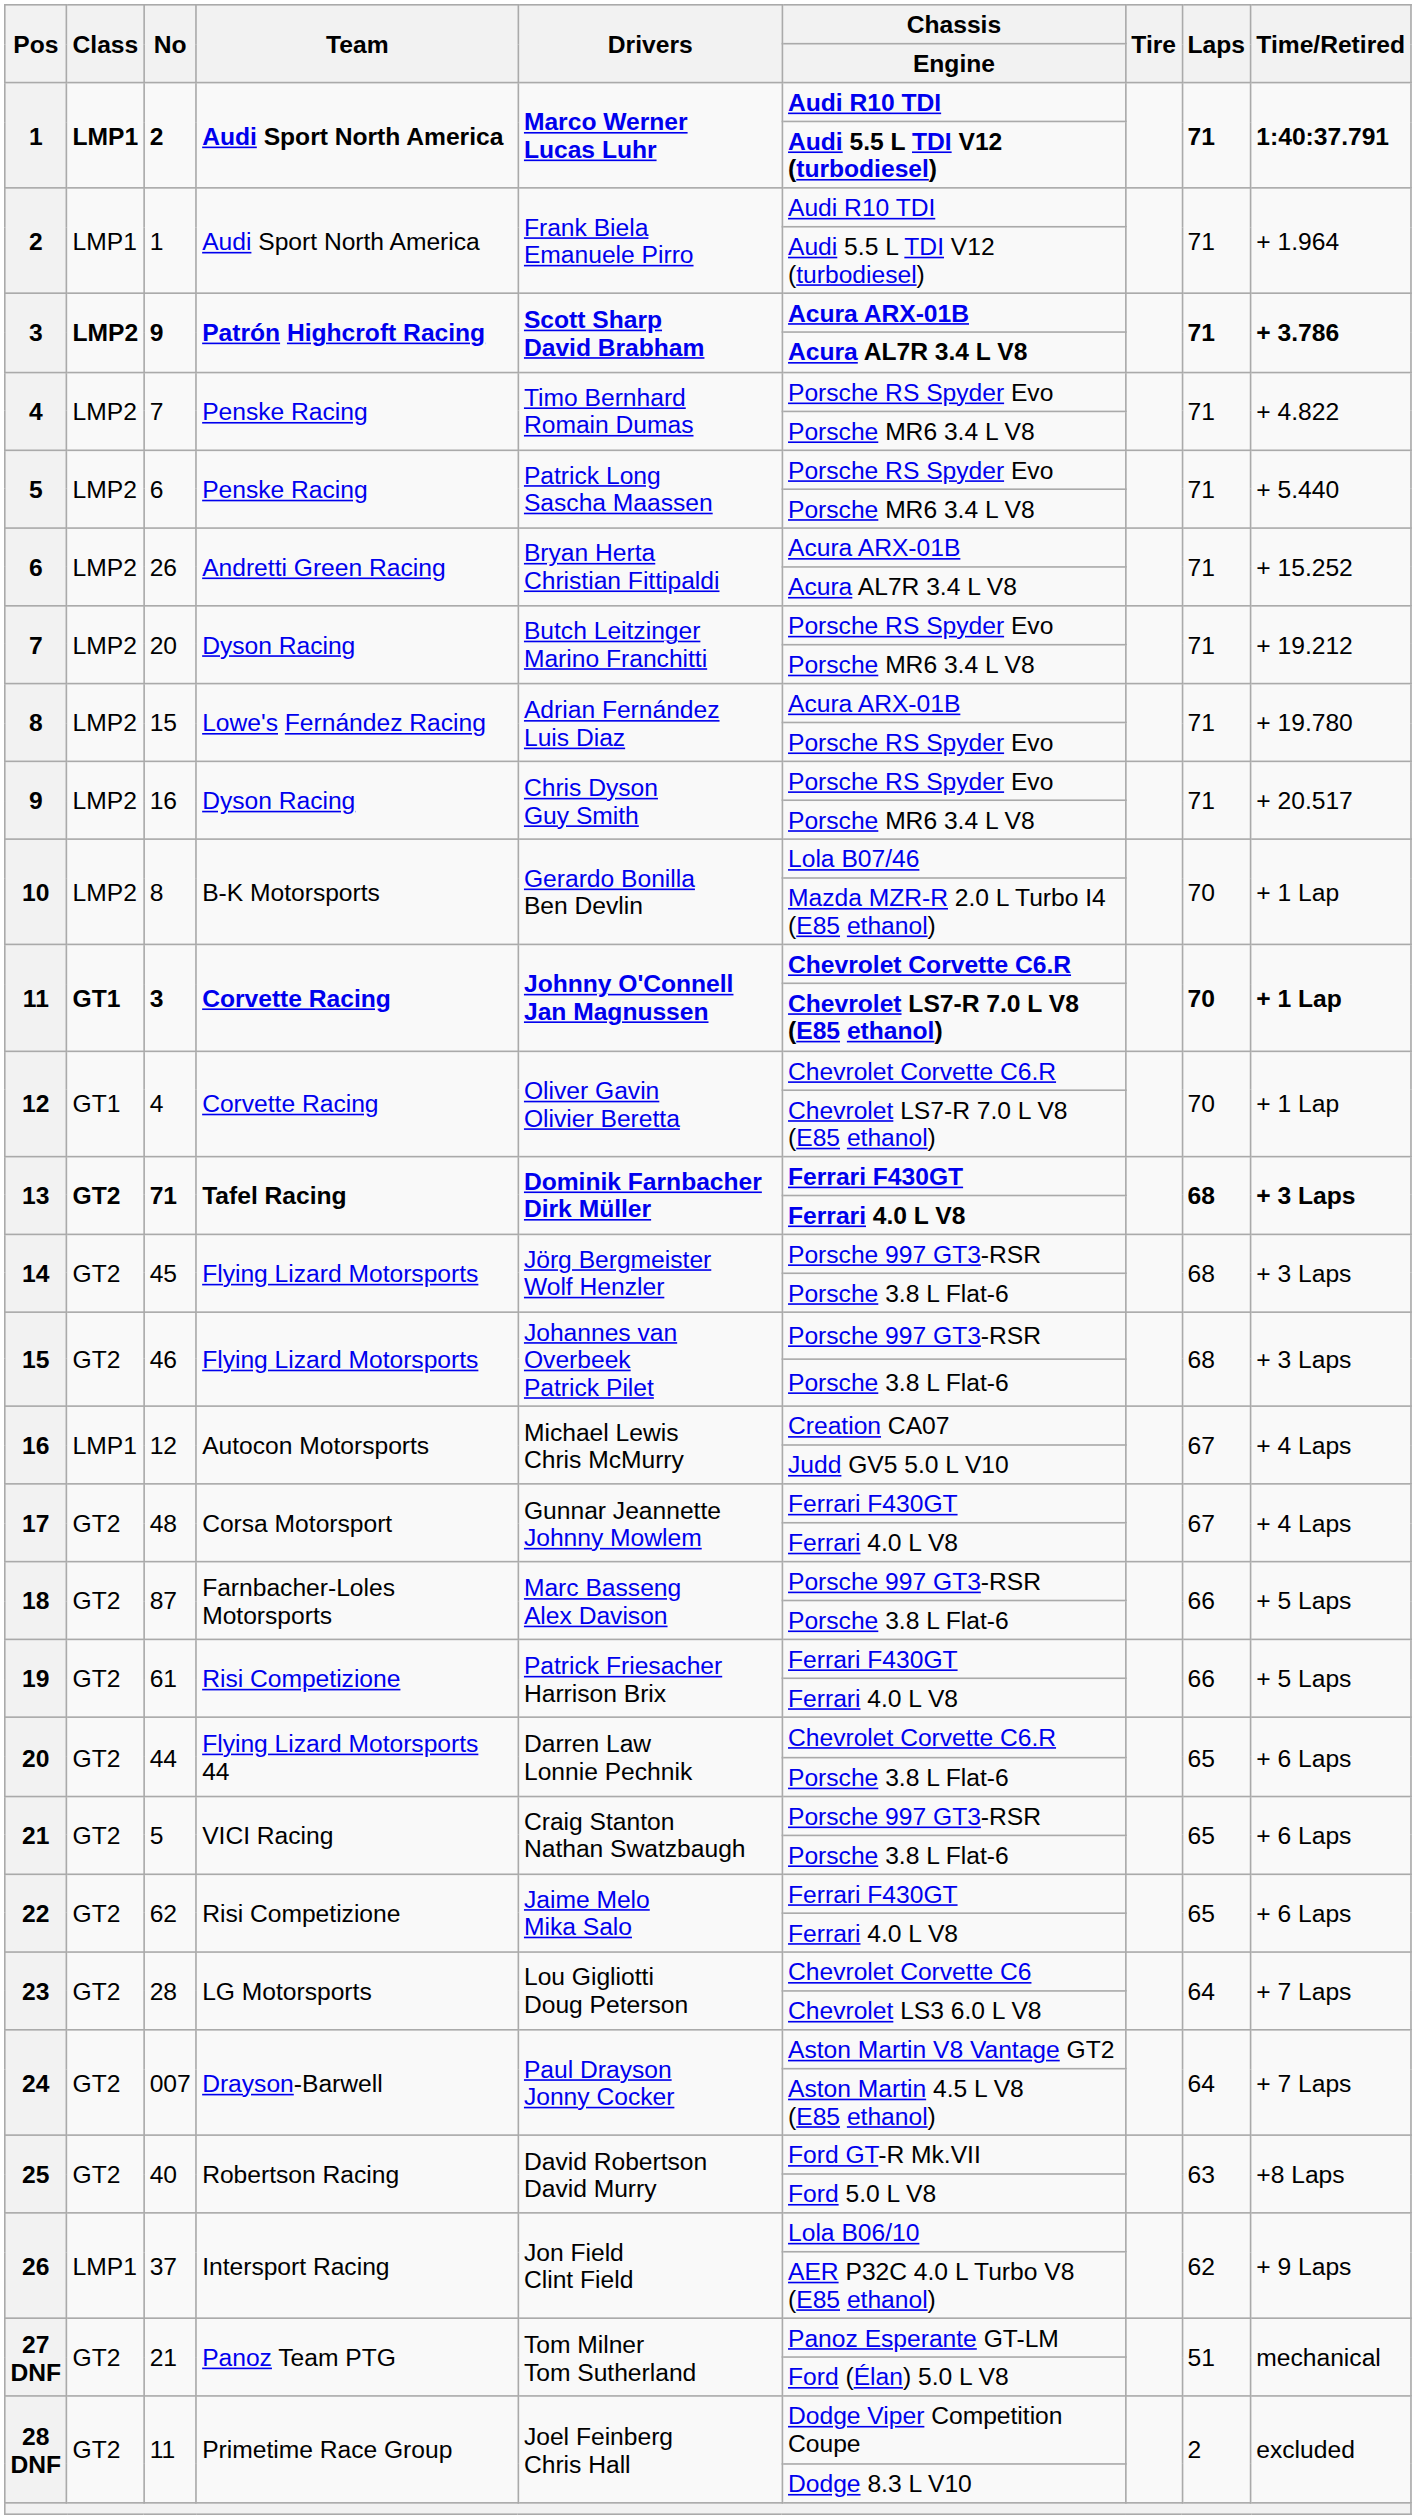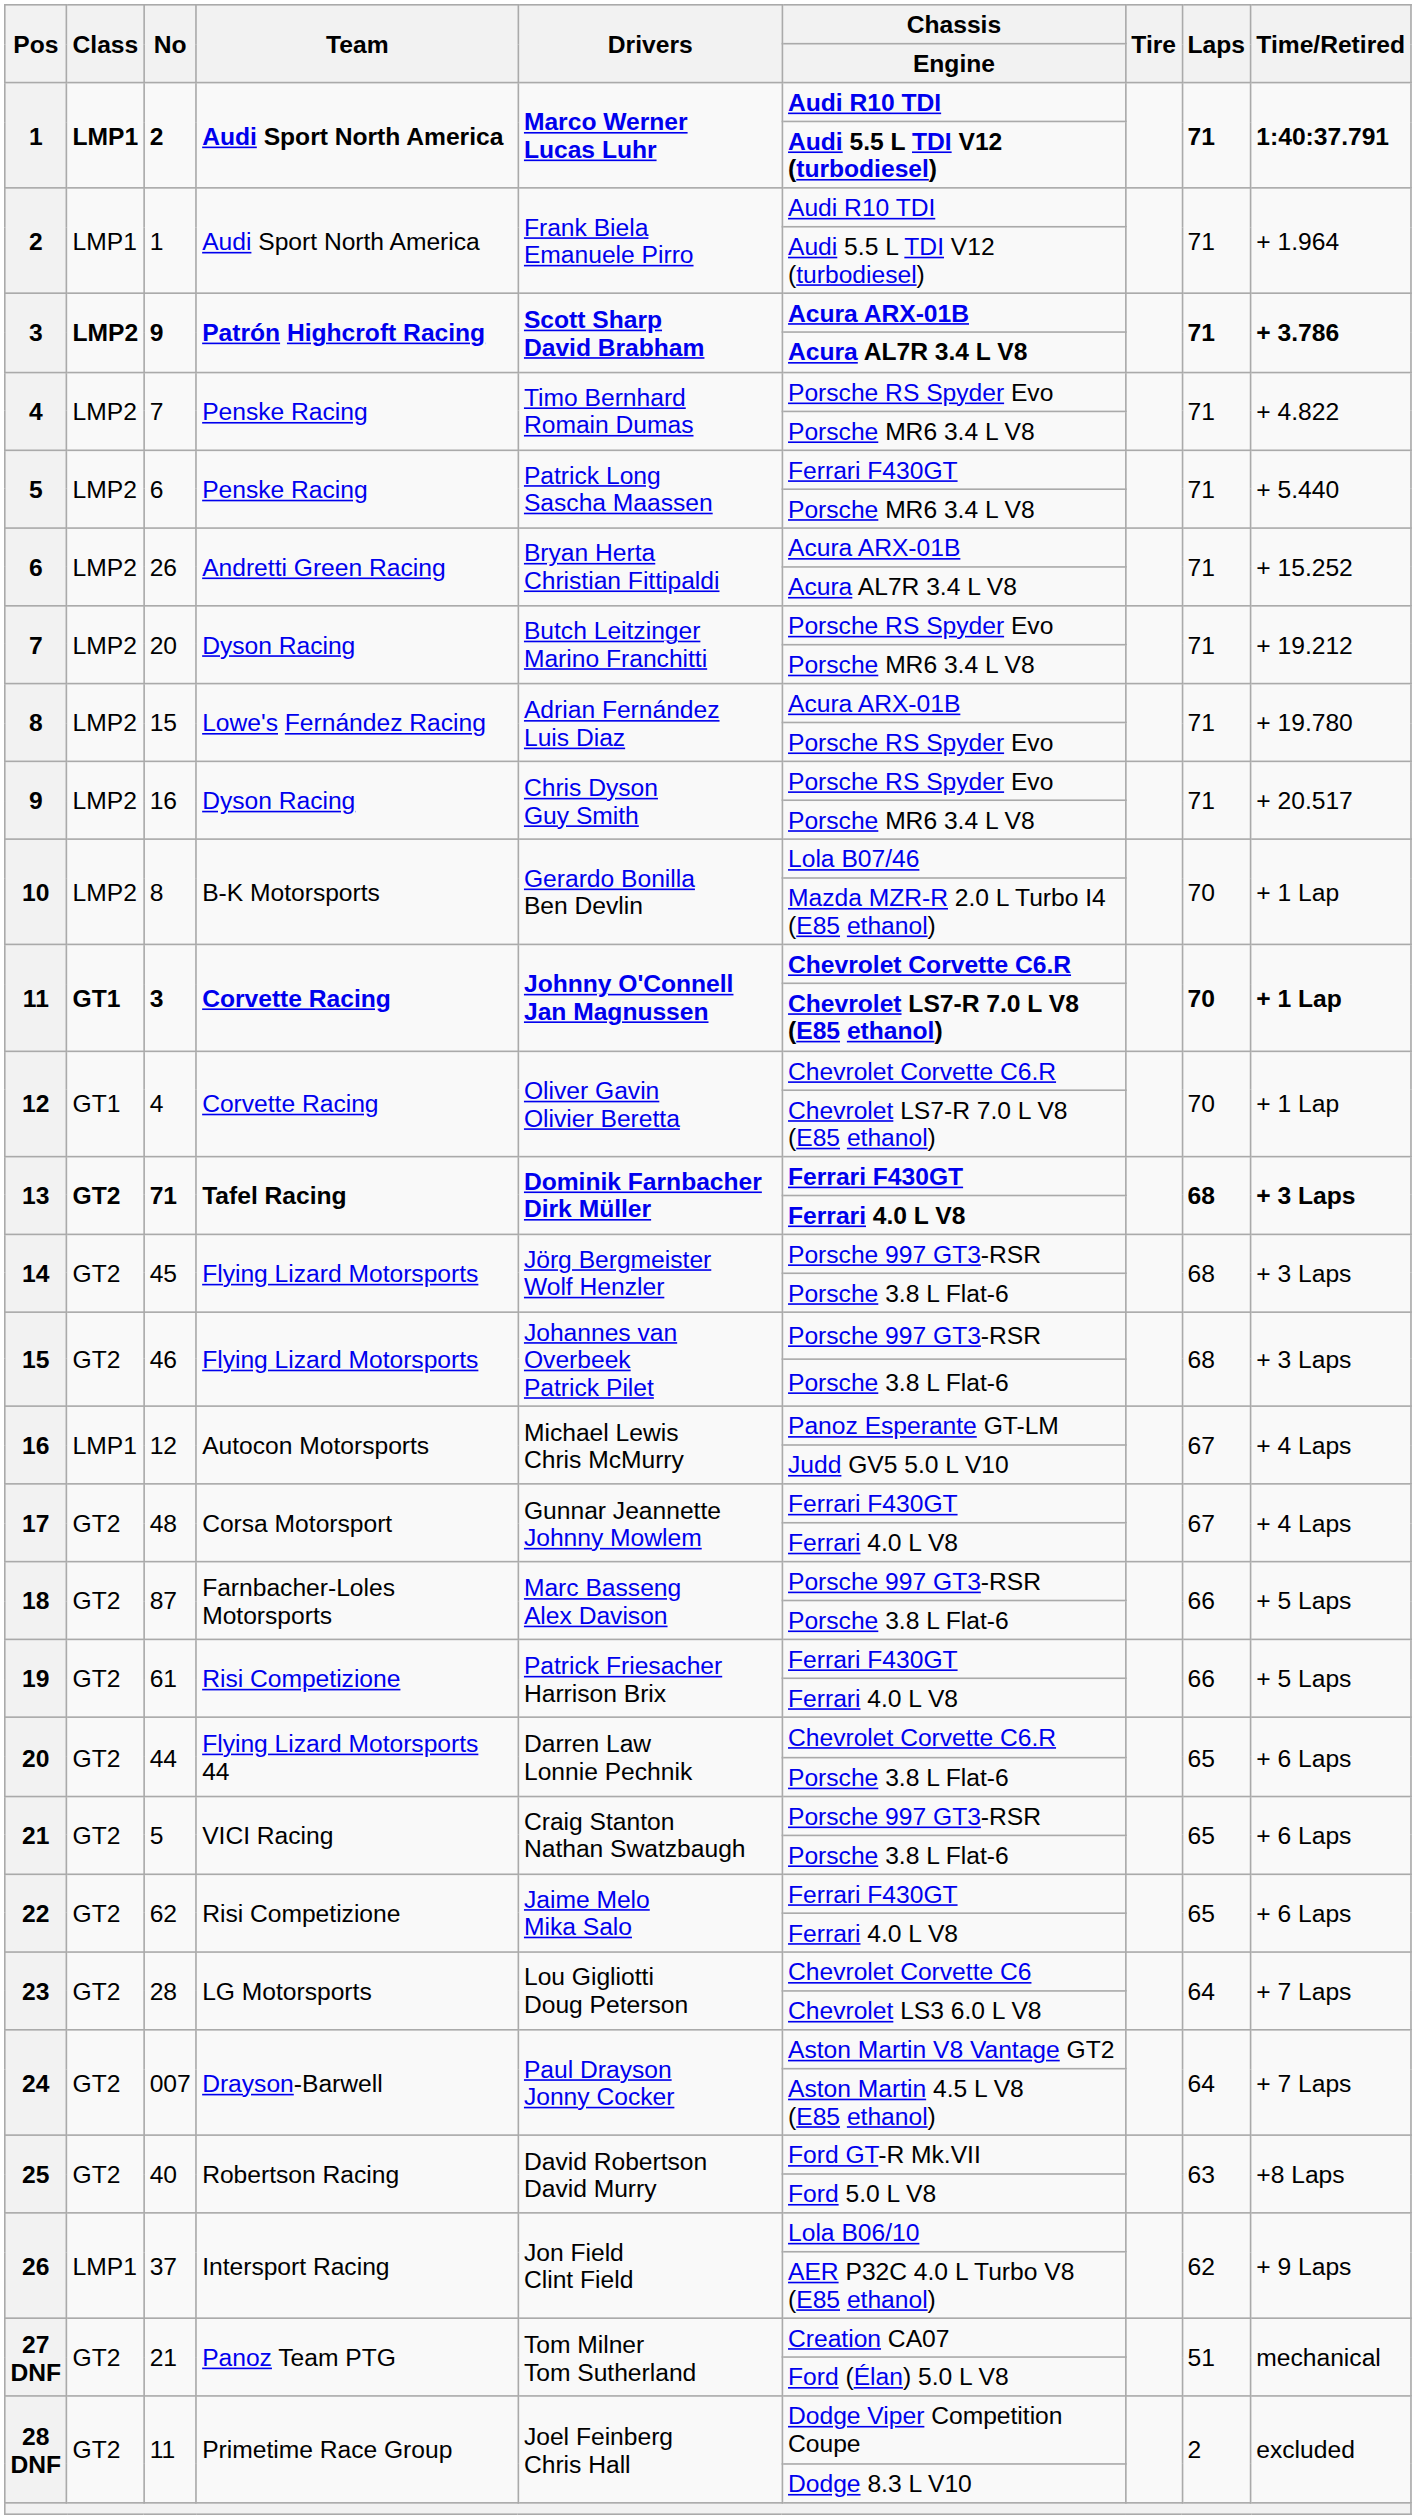(921, 469) Porsche RS Spyder Evo -> (873, 469) Ferrari F430GT
(869, 1426) Creation CA07 -> (923, 1426) Panoz Esperante GT-LM
(923, 2338) Panoz Esperante GT-LM -> (869, 2338) Creation CA07
